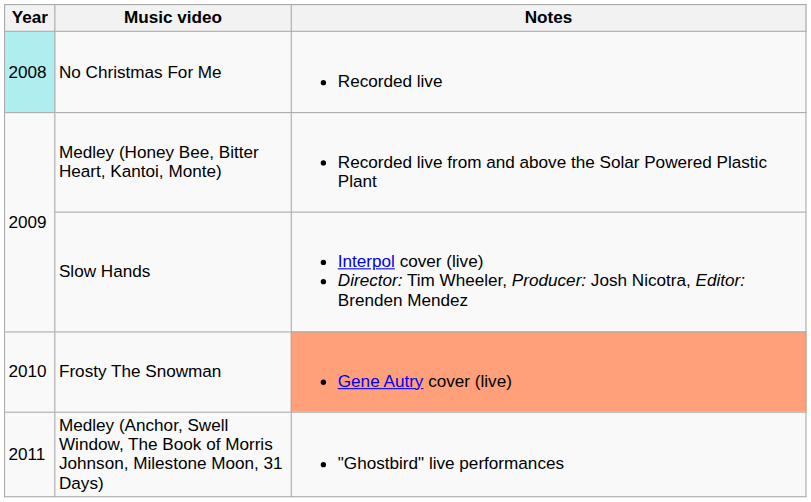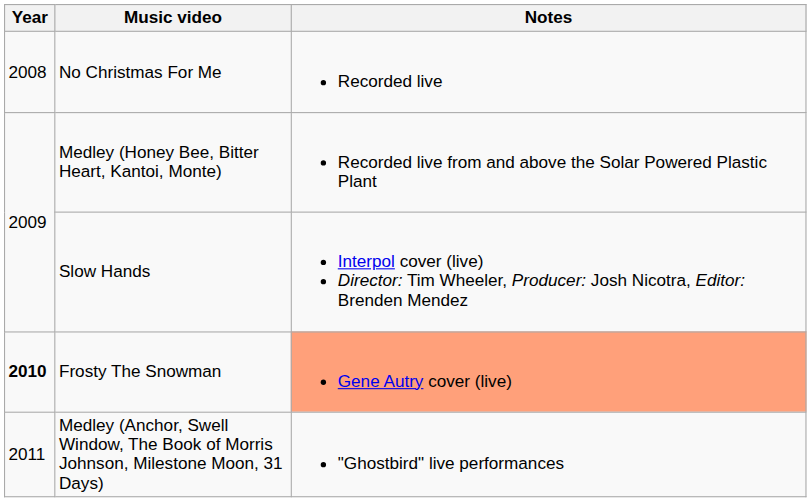(28, 71) paleturquoise background -> (28, 71) no background
(28, 371) normal -> (28, 371) bold
